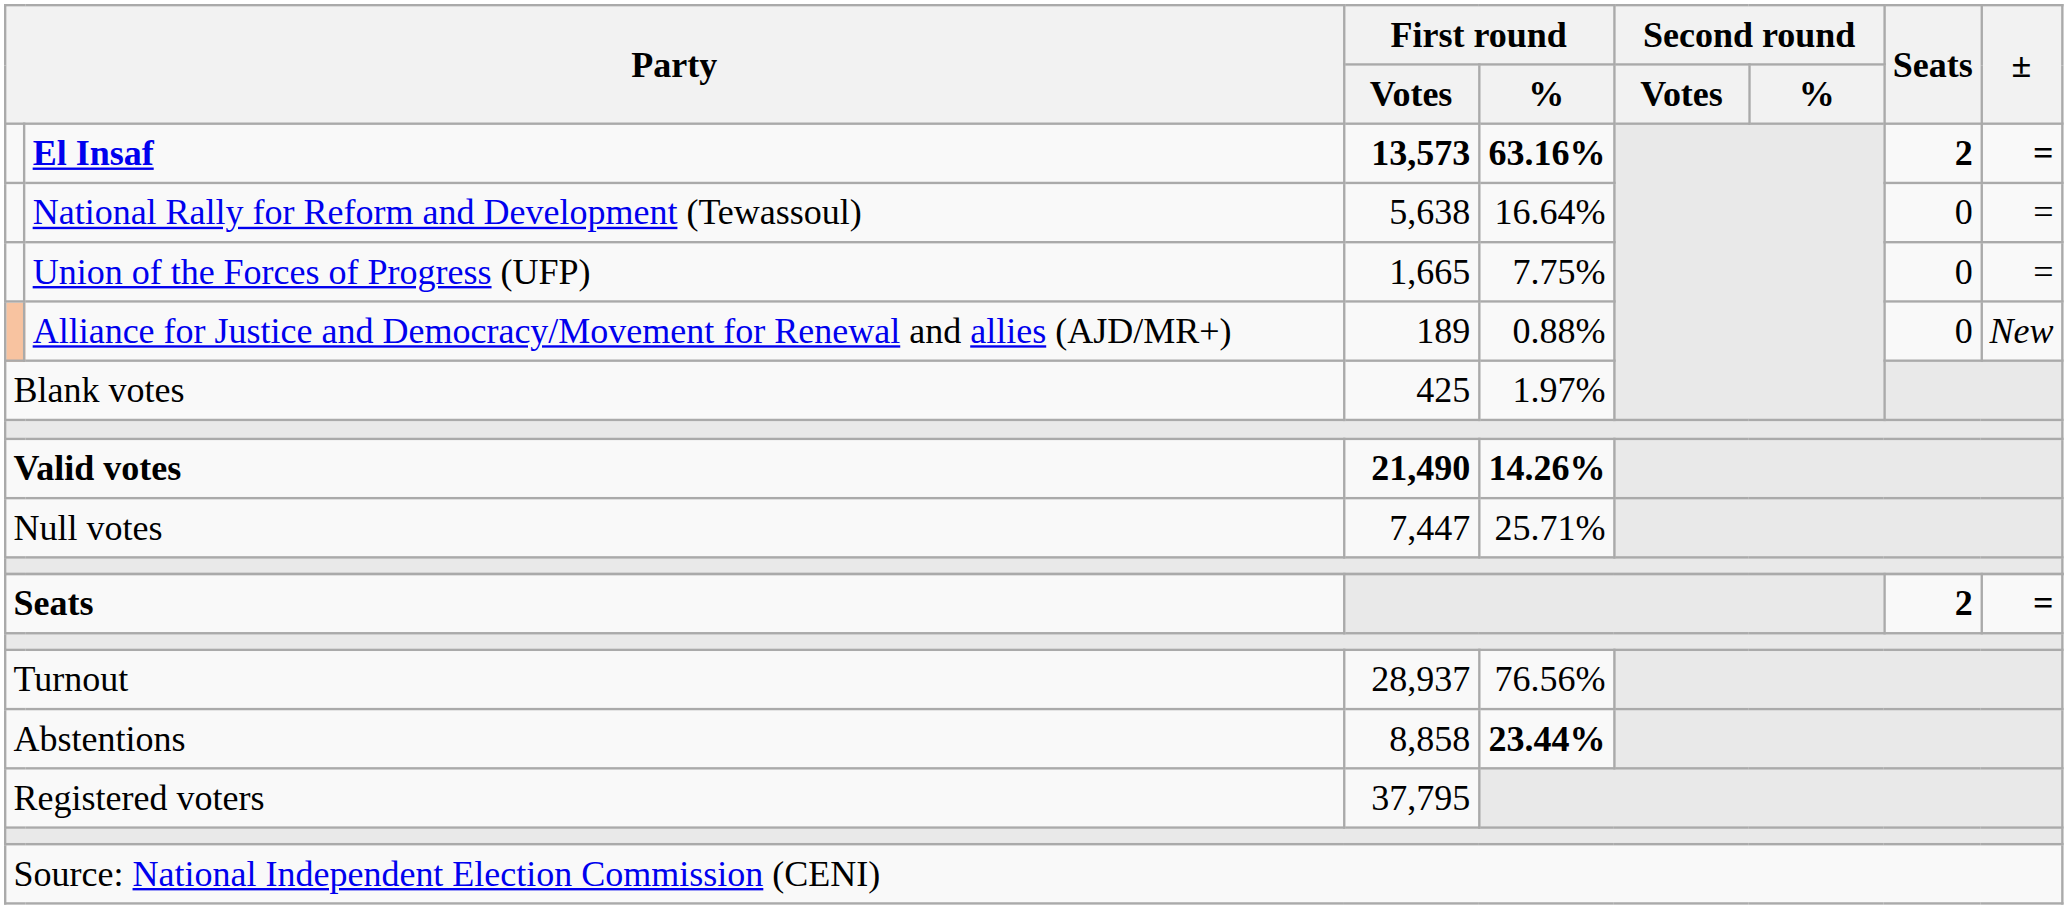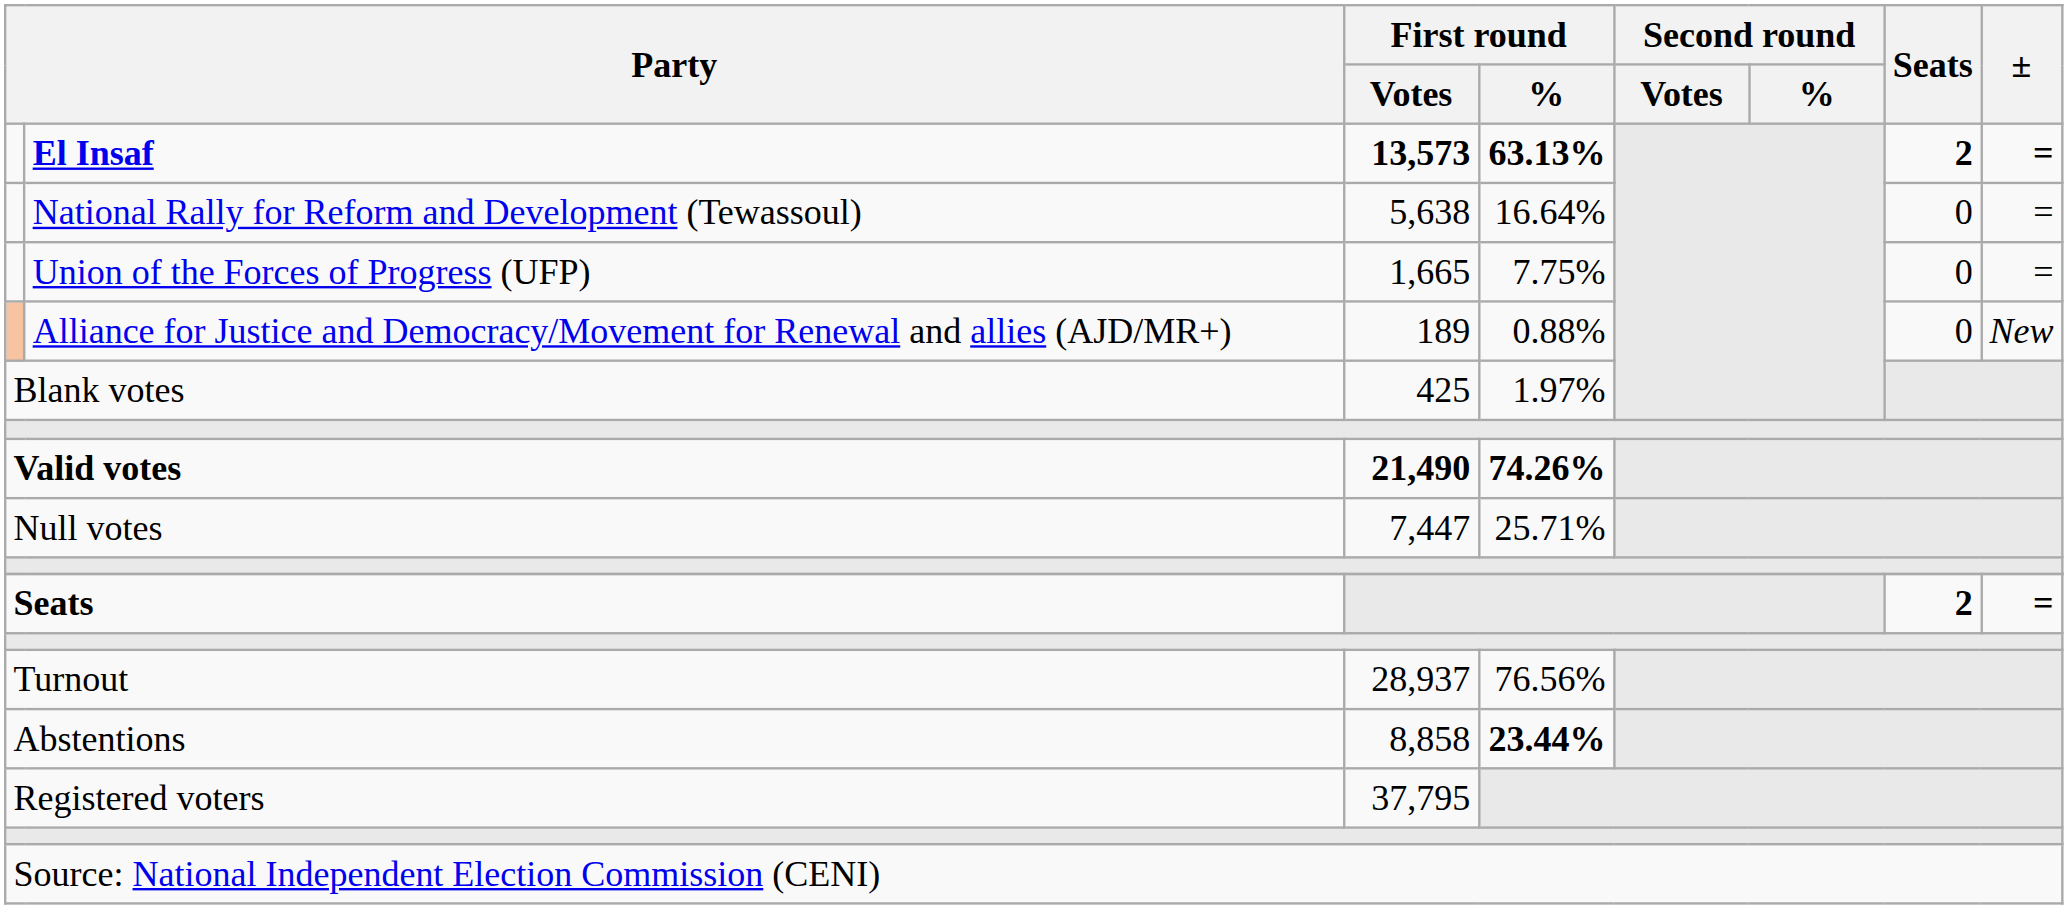(1547, 153) 63.16% -> (1547, 153) 63.13%
(1547, 466) 14.26% -> (1547, 466) 74.26%
